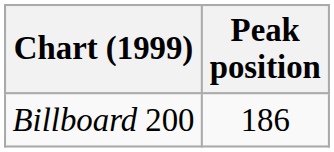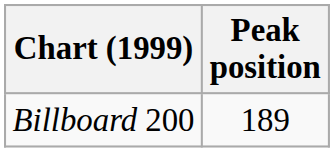(265, 119) 186 -> (265, 119) 189
